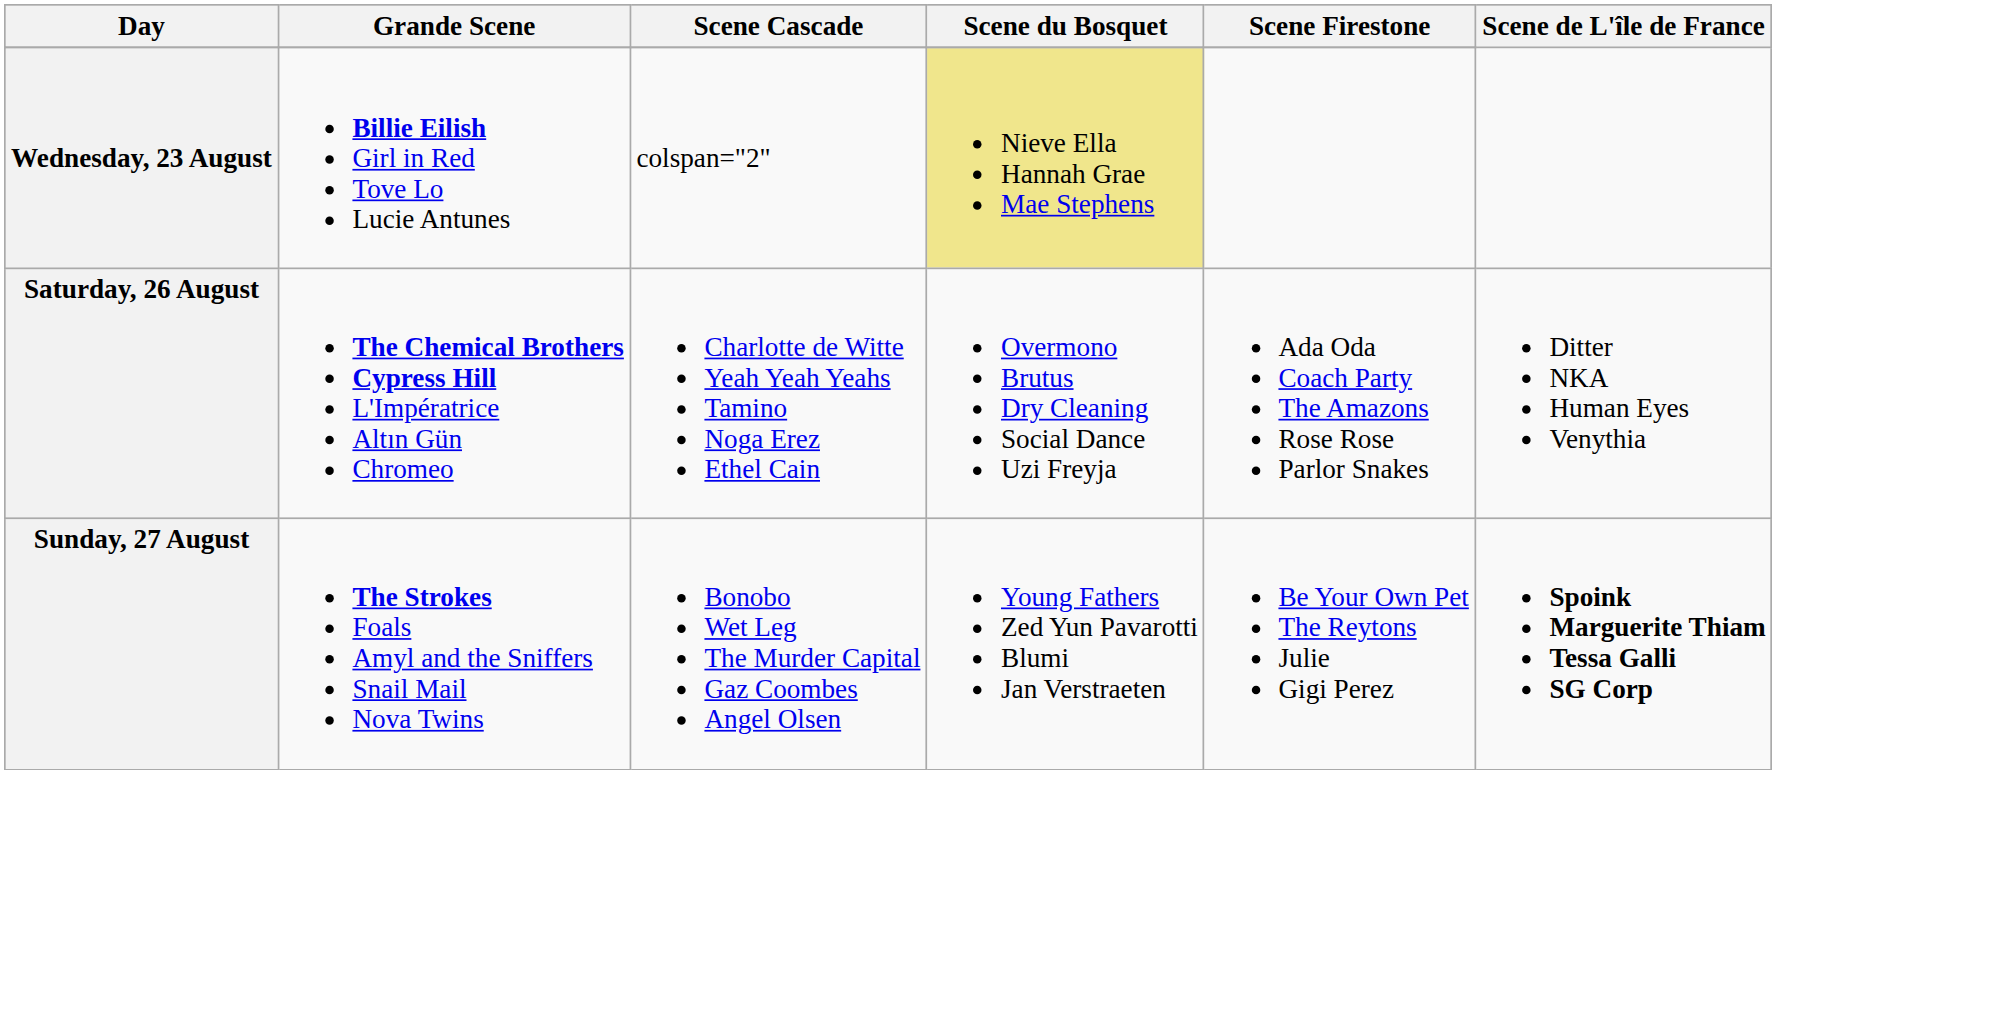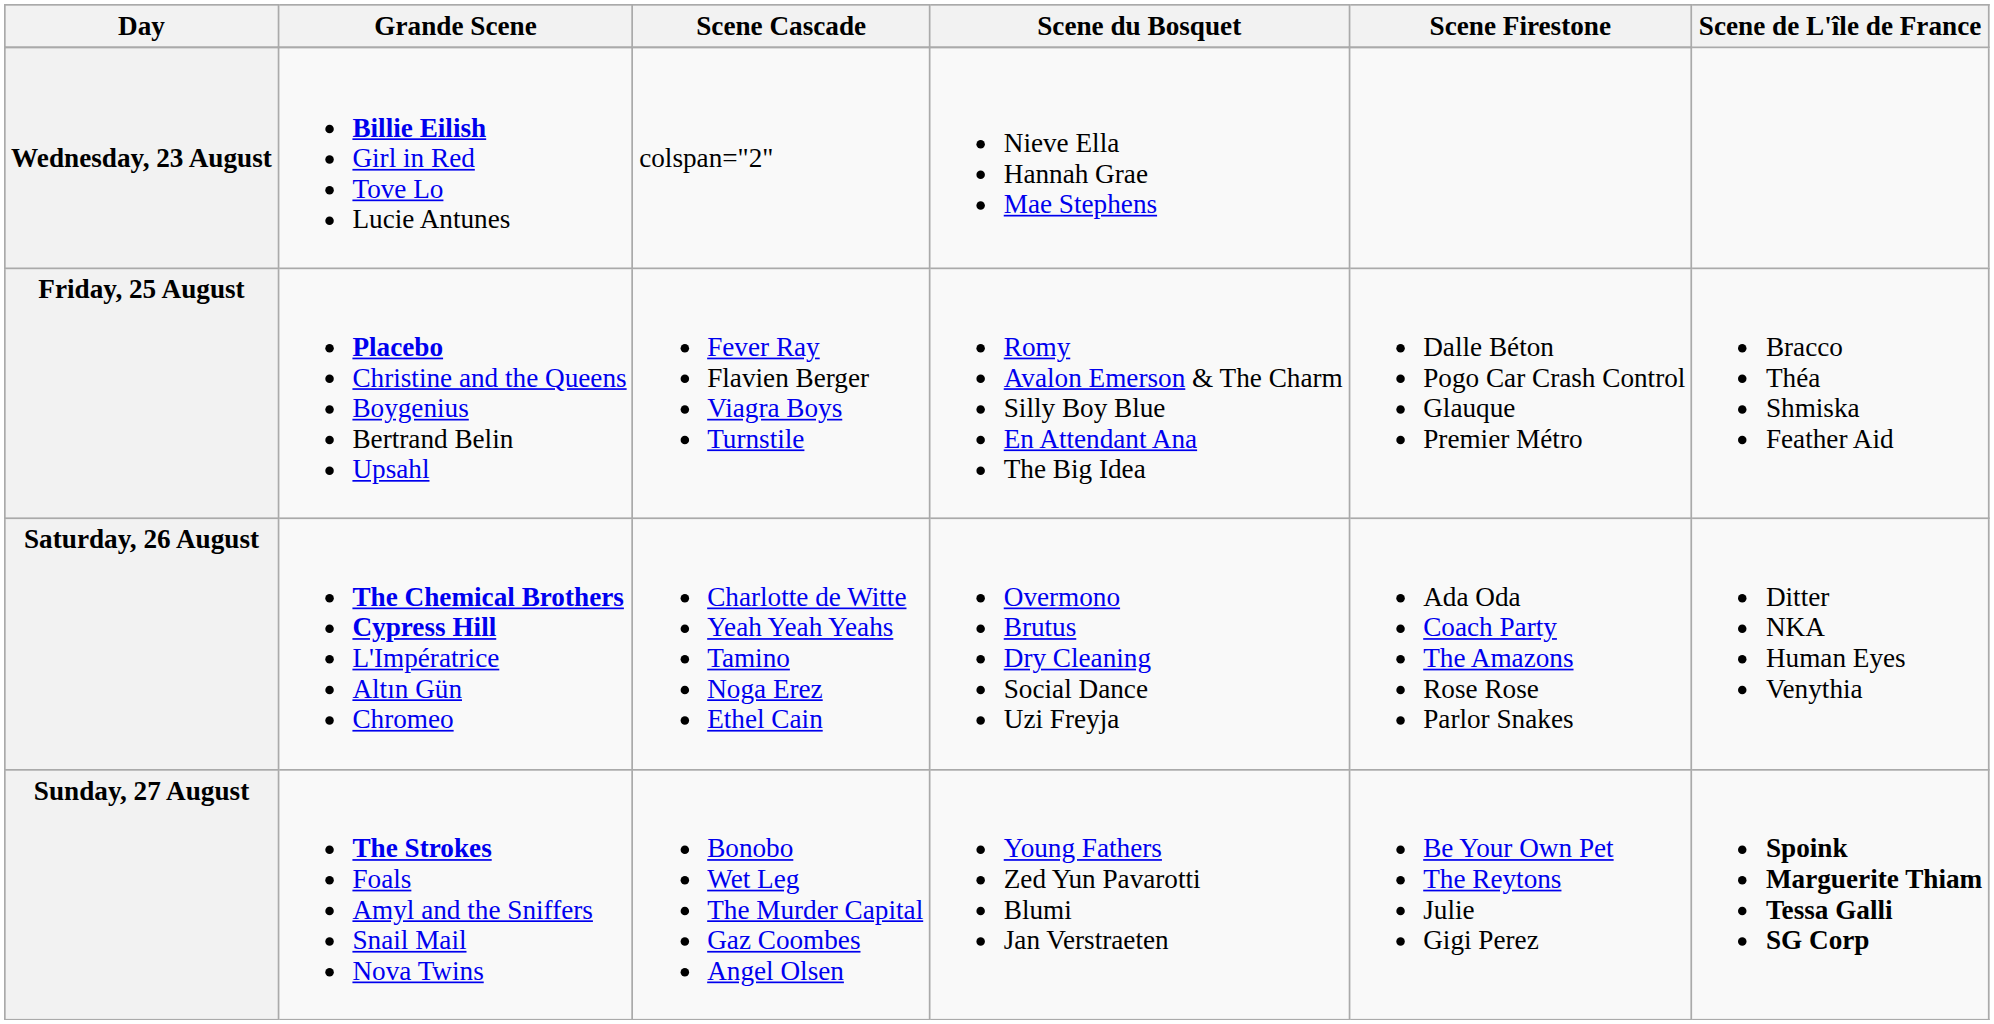(1065, 173) khaki background -> (1139, 173) no background
+ row: (142, 289)
